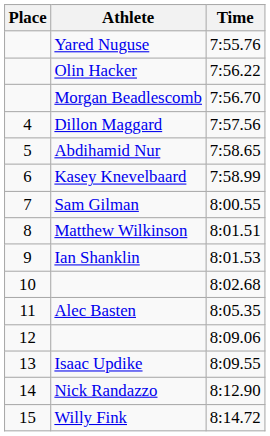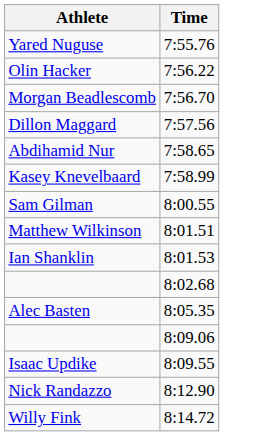- column: (28, 17)
